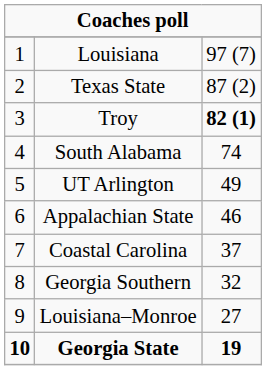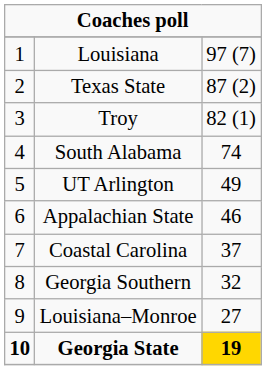(231, 119) bold -> (231, 119) normal
(231, 348) no background -> (231, 348) gold background
